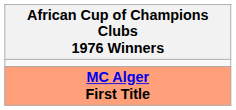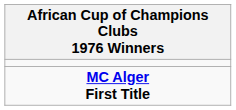(118, 85) lightsalmon background -> (118, 85) no background
